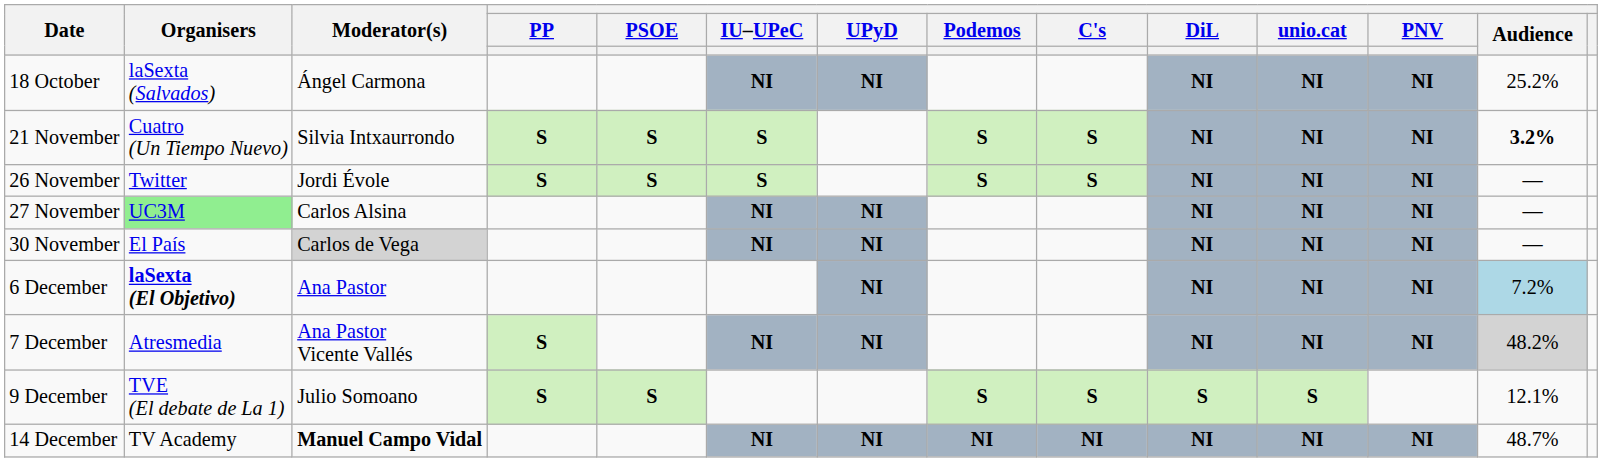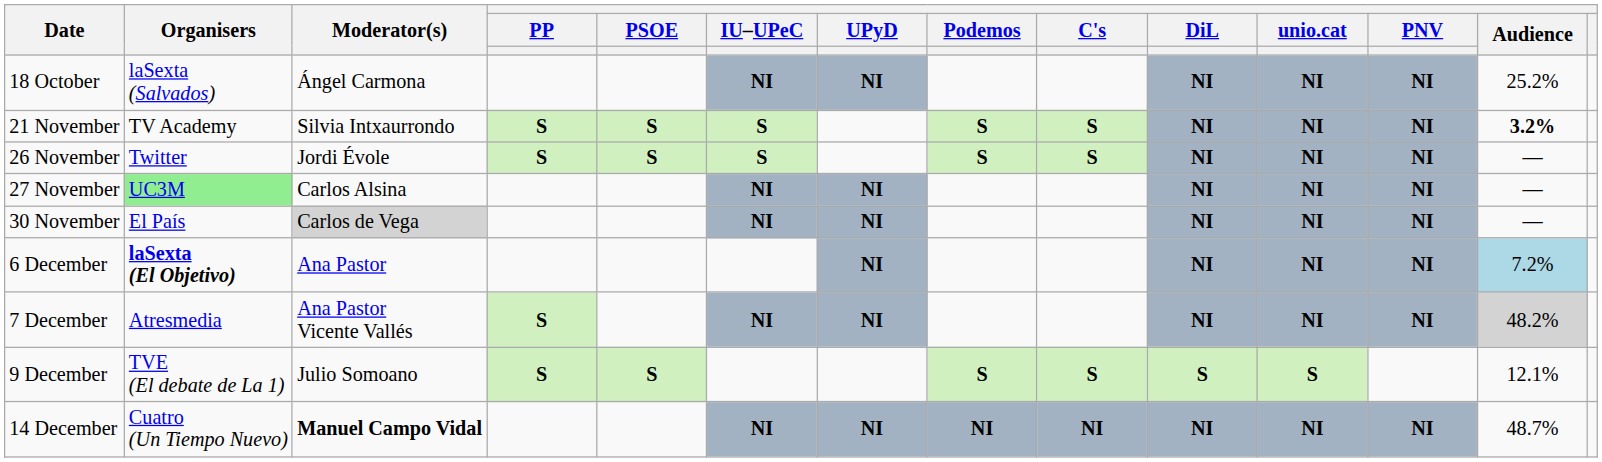(208, 137) Cuatro (Un Tiempo Nuevo) -> (183, 125) TV Academy
(183, 440) TV Academy -> (208, 428) Cuatro (Un Tiempo Nuevo)
